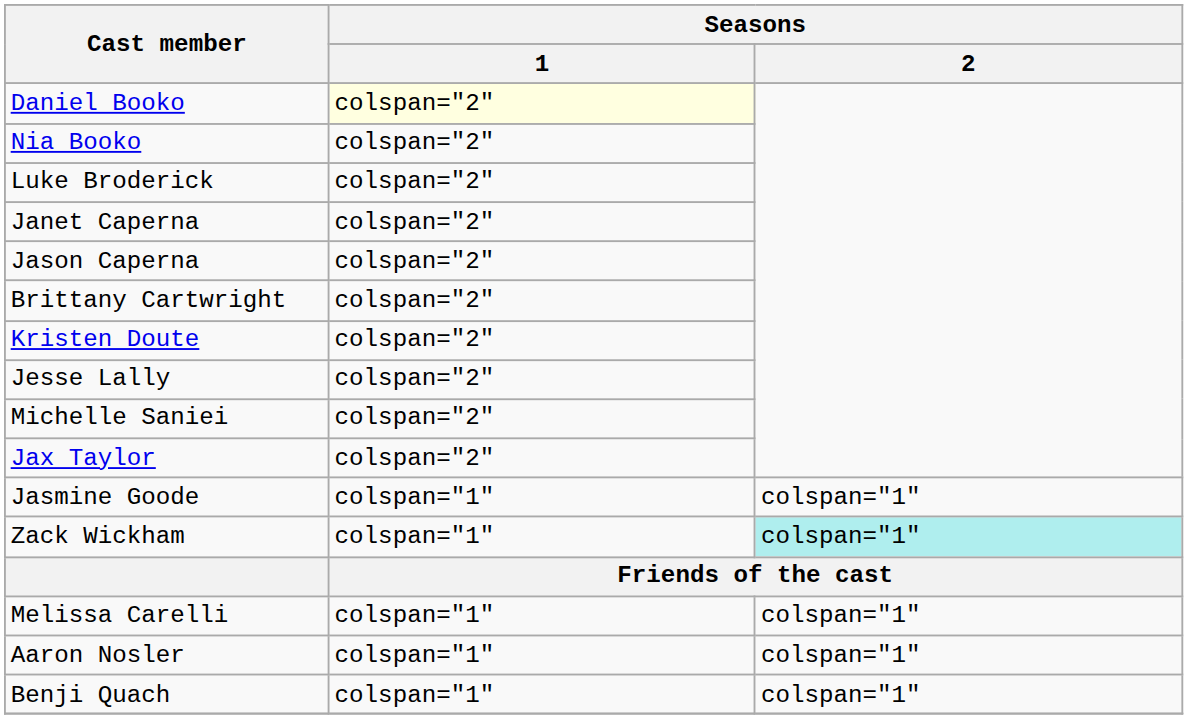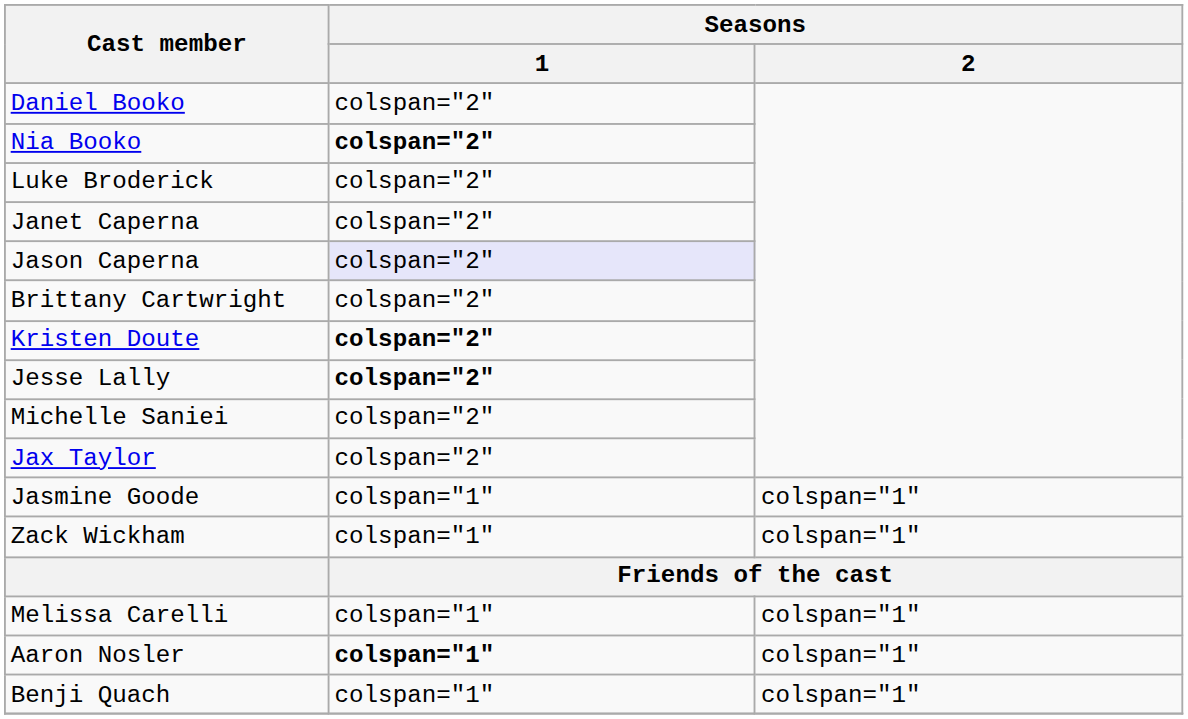(414, 103) lightyellow background -> (414, 103) no background
(414, 143) normal -> (414, 143) bold
(414, 261) no background -> (414, 261) lavender background
(414, 340) normal -> (414, 340) bold
(414, 379) normal -> (414, 379) bold
(841, 537) paleturquoise background -> (841, 537) no background
(414, 655) normal -> (414, 655) bold
